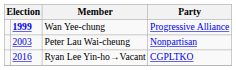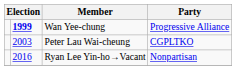(174, 42) Nonpartisan -> (172, 42) CGPLTKO
(172, 57) CGPLTKO -> (174, 57) Nonpartisan
